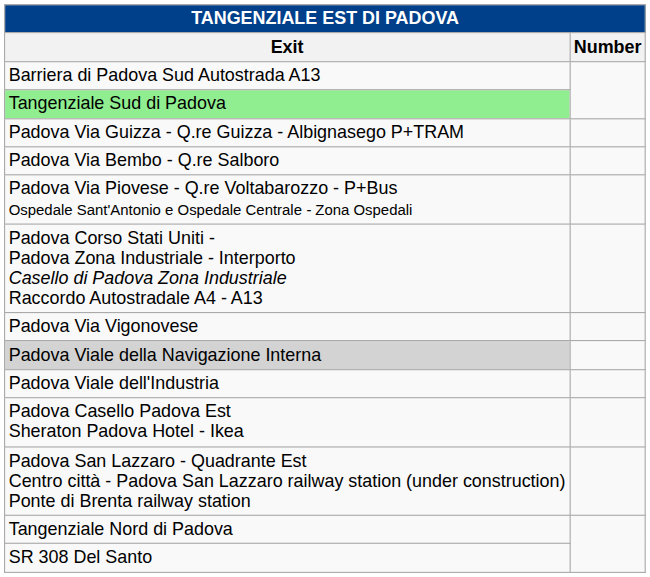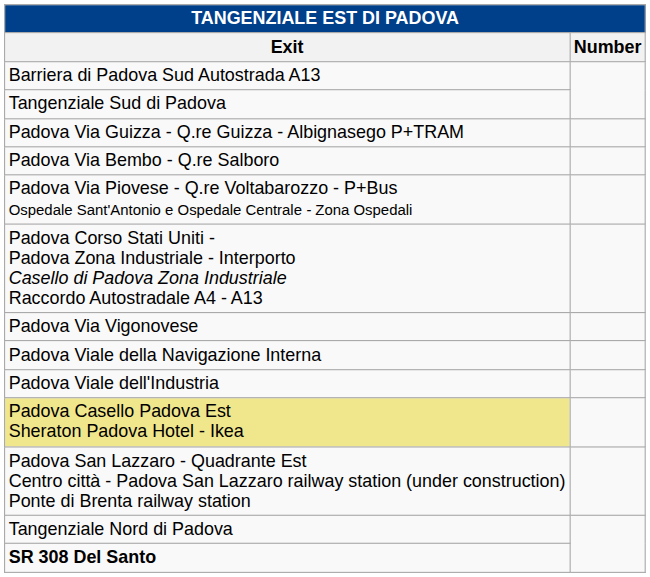(117, 103) lightgreen background -> (117, 103) no background
(165, 355) lightgrey background -> (165, 355) no background
(126, 422) no background -> (126, 422) khaki background
(80, 557) normal -> (82, 557) bold
